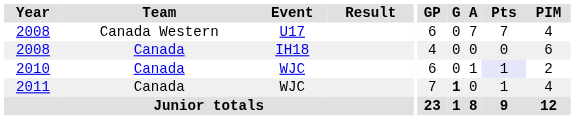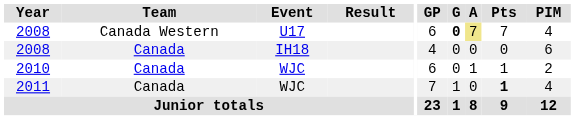(456, 32) normal -> (456, 32) bold
(473, 32) no background -> (473, 32) khaki background
(504, 69) lavender background -> (504, 69) no background
(456, 87) bold -> (456, 87) normal
(504, 87) normal -> (504, 87) bold
